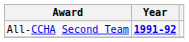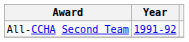(155, 29) bold -> (155, 29) normal
